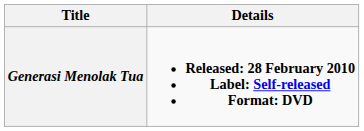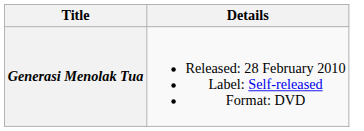(252, 85) bold -> (248, 85) normal
